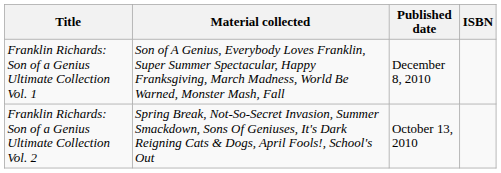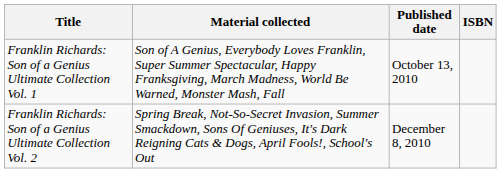(419, 71) December 8, 2010 -> (422, 71) October 13, 2010
(422, 136) October 13, 2010 -> (419, 136) December 8, 2010
